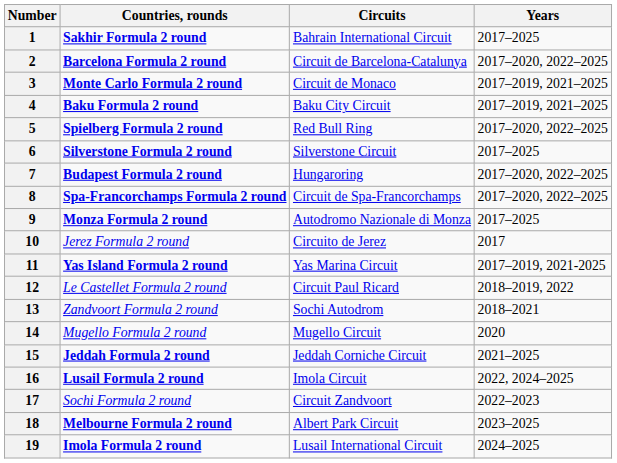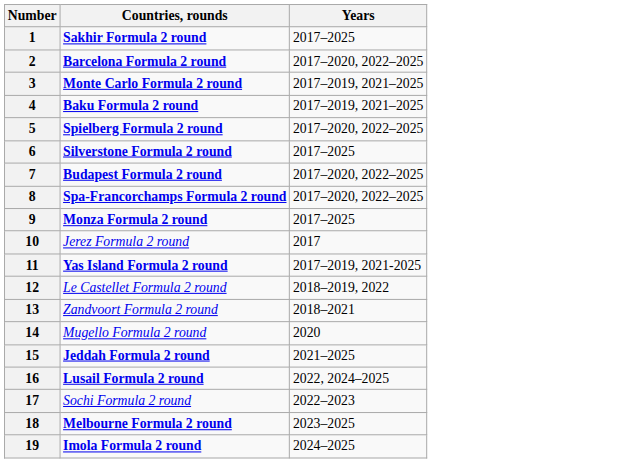- column: (382, 15)
